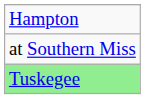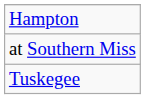(44, 78) lightgreen background -> (44, 78) no background
